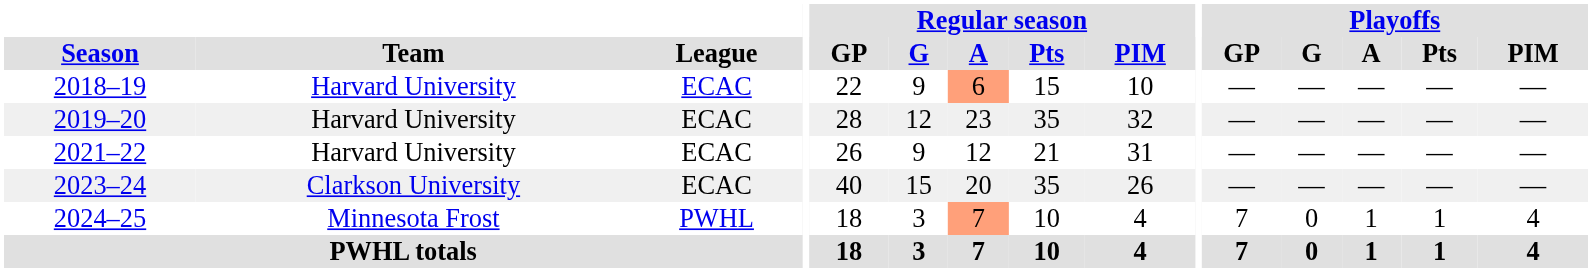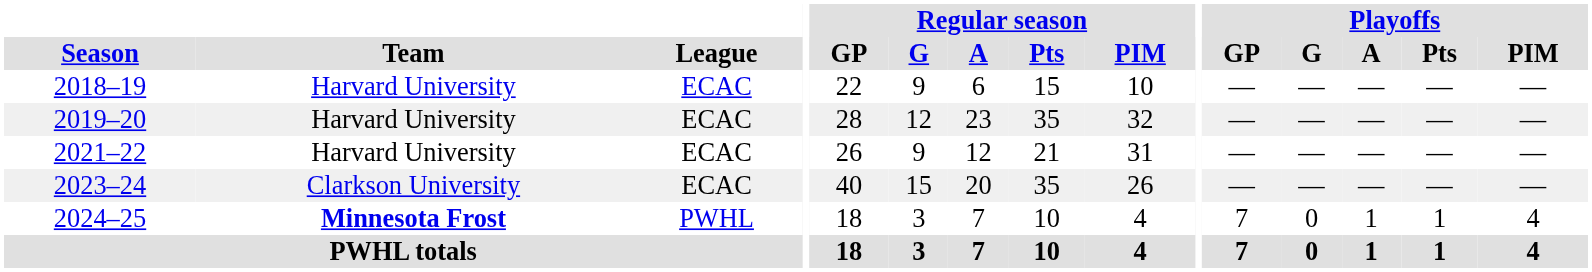(978, 86) lightsalmon background -> (978, 86) no background
(413, 218) normal -> (413, 218) bold
(978, 218) lightsalmon background -> (978, 218) no background
